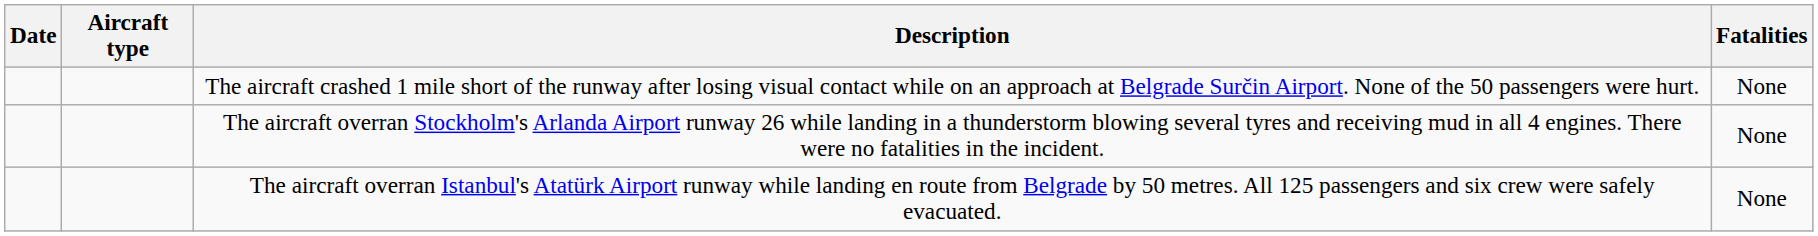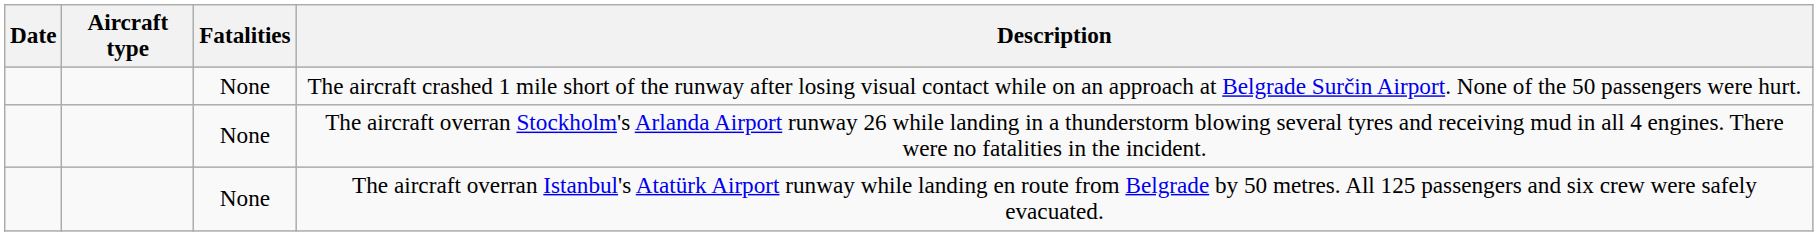columns swapped: (1762, 35) <-> (952, 35)
